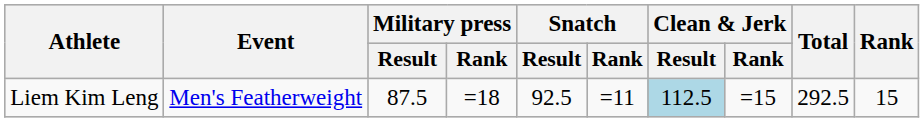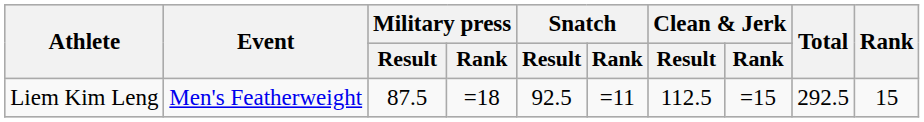(686, 97) lightblue background -> (686, 97) no background
